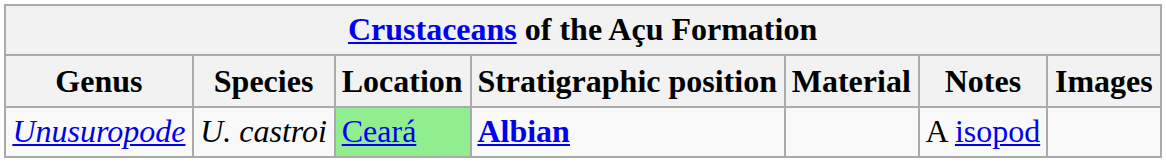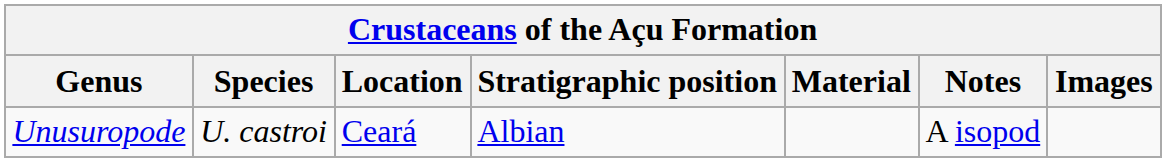(379, 131) lightgreen background -> (379, 131) no background
(524, 131) bold -> (521, 131) normal
